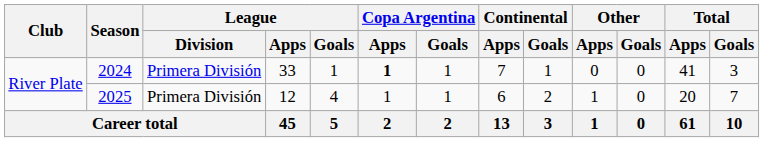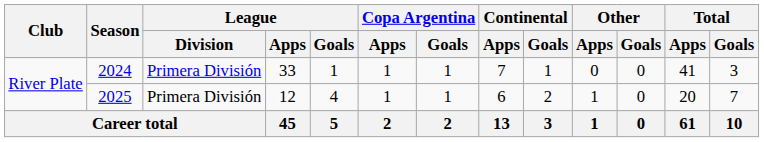(387, 70) bold -> (387, 70) normal
